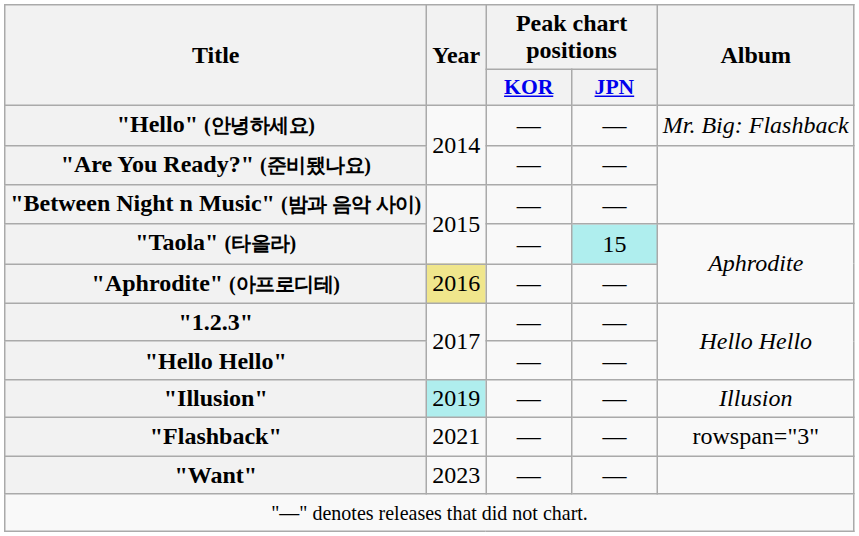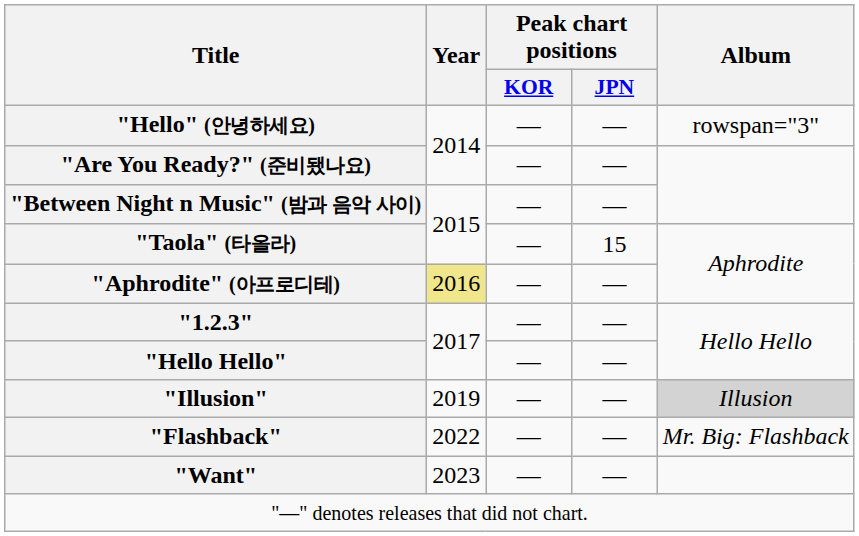(756, 124) Mr. Big: Flashback -> (756, 124) rowspan="3"
(614, 243) paleturquoise background -> (614, 243) no background
(456, 398) paleturquoise background -> (456, 398) no background
(756, 398) no background -> (756, 398) lightgrey background
(456, 436) 2021 -> (456, 436) 2022
(756, 436) rowspan="3" -> (756, 436) Mr. Big: Flashback
